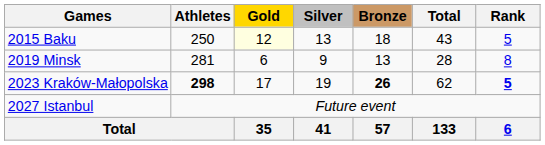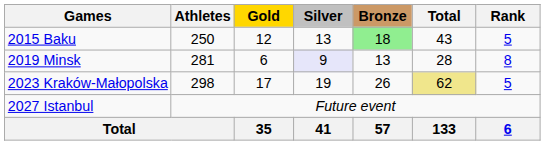(264, 39) lightyellow background -> (264, 39) no background
(383, 39) no background -> (383, 39) lightgreen background
(323, 61) no background -> (323, 61) lavender background
(203, 84) bold -> (203, 84) normal
(383, 84) bold -> (383, 84) normal
(444, 84) no background -> (444, 84) khaki background
(508, 84) bold -> (508, 84) normal
